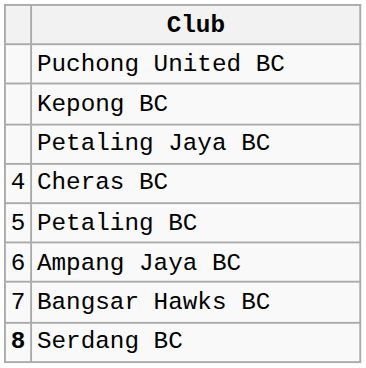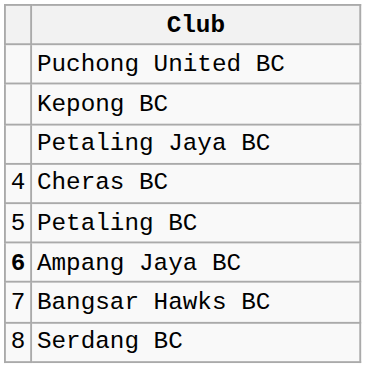(18, 262) normal -> (18, 262) bold
(18, 342) bold -> (18, 342) normal
